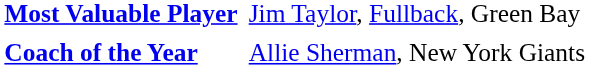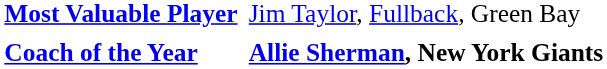(417, 53) normal -> (426, 53) bold
